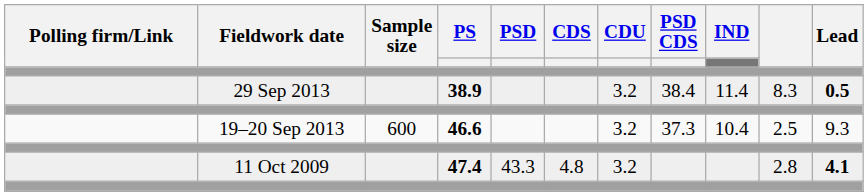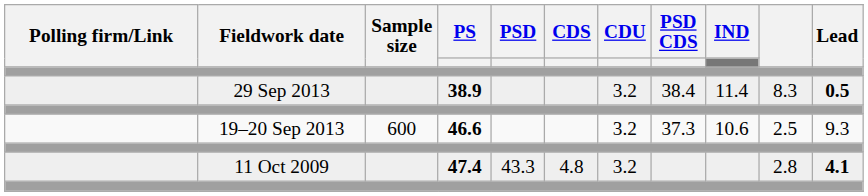(732, 128) 10.4 -> (732, 128) 10.6
